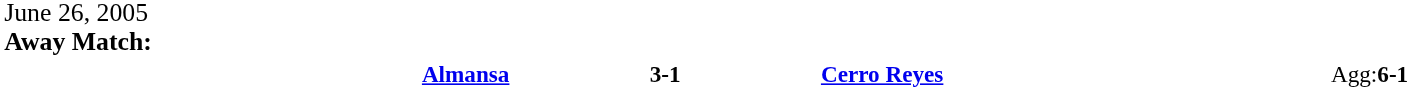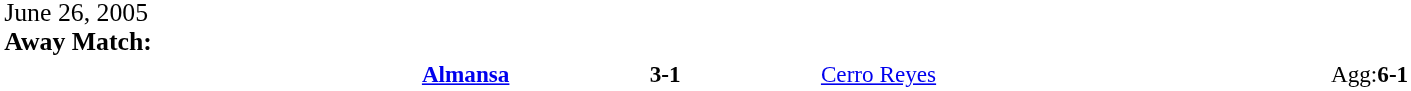(882, 74) bold -> (879, 74) normal
